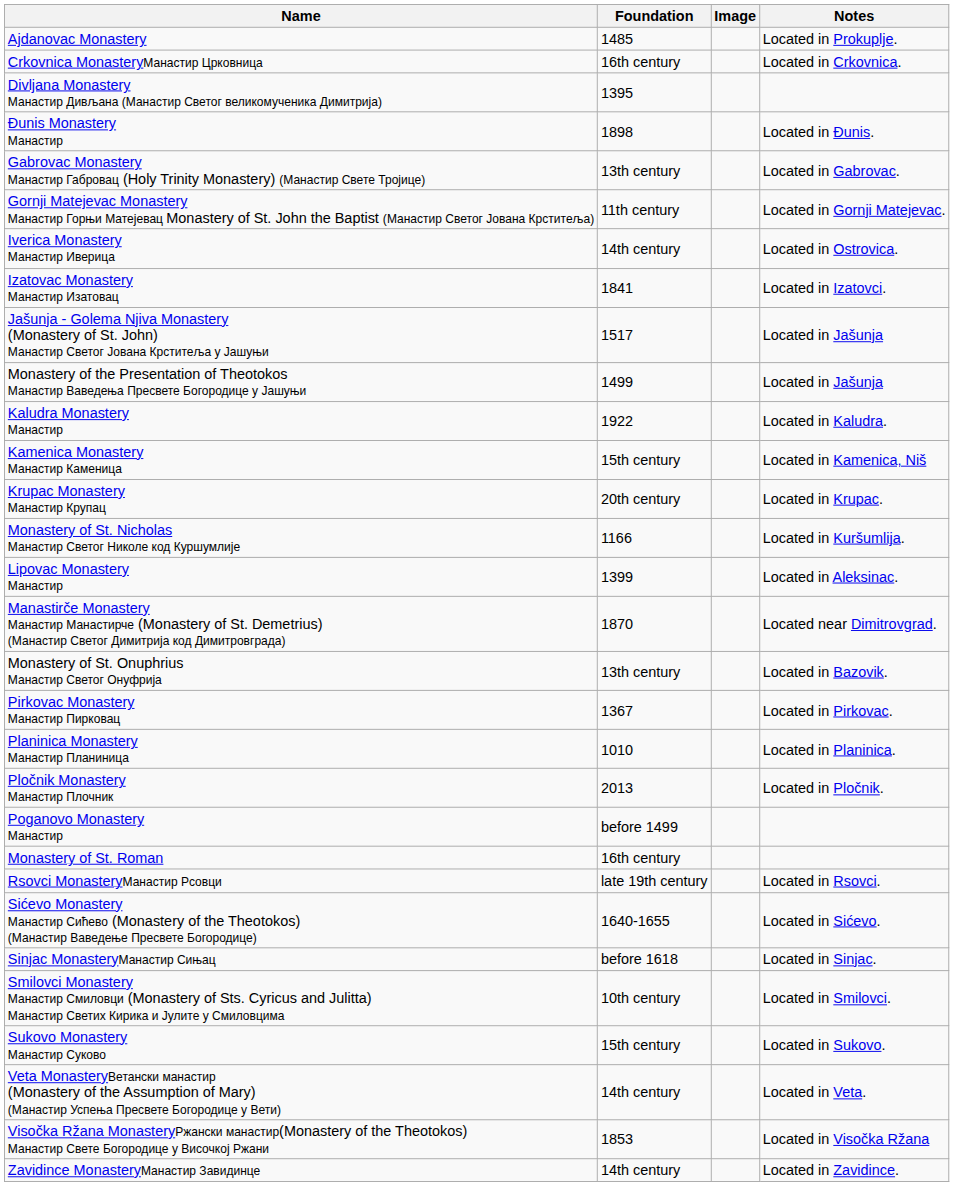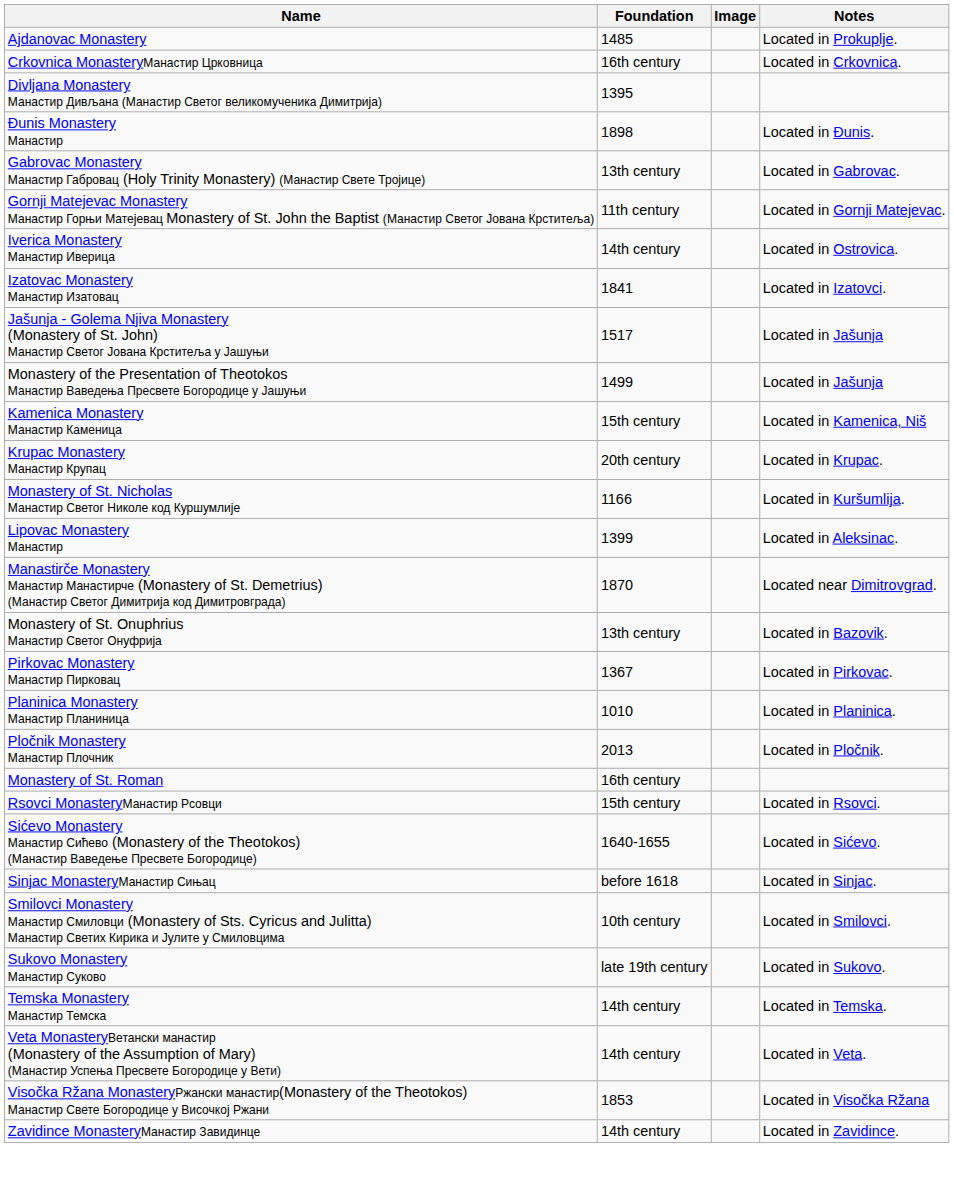- row: (68, 421)
- row: (76, 827)
(654, 881) late 19th century -> (641, 803) 15th century
(641, 1045) 15th century -> (654, 967) late 19th century
+ row: (68, 1006)
